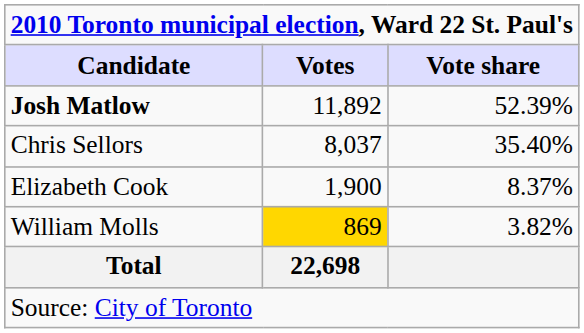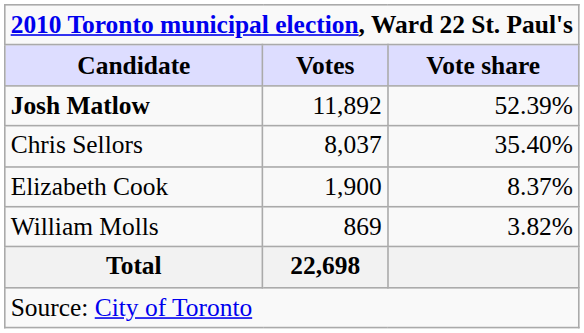(363, 226) gold background -> (363, 226) no background
